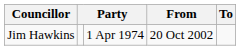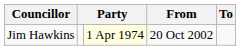(115, 34) no background -> (115, 34) lightyellow background
